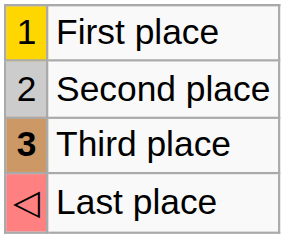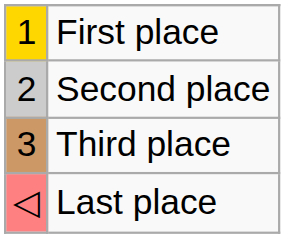(27, 144) bold -> (27, 144) normal
